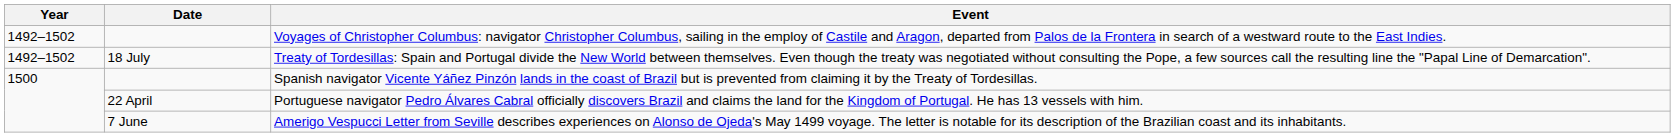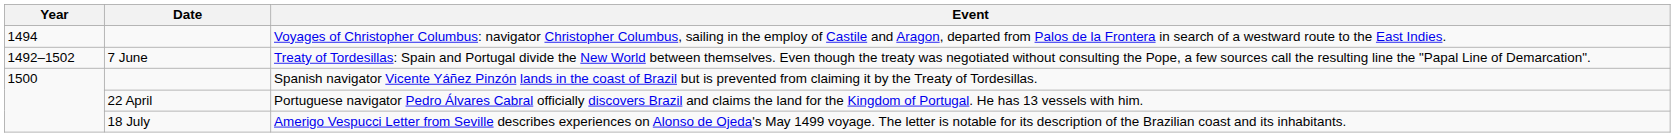(41, 36) 1492–1502 -> (22, 36) 1494
(129, 57) 18 July -> (128, 57) 7 June
(128, 121) 7 June -> (129, 121) 18 July
